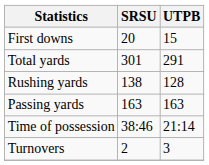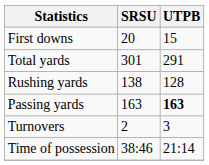(174, 104) normal -> (174, 104) bold
rows swapped: (36, 148) <-> (61, 126)
